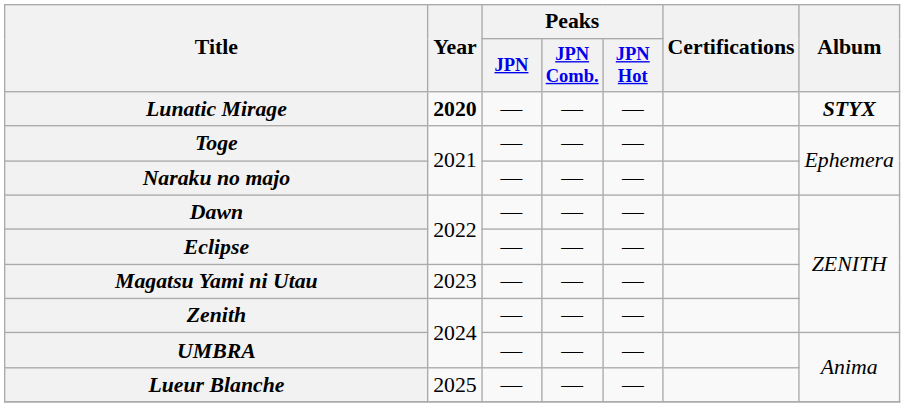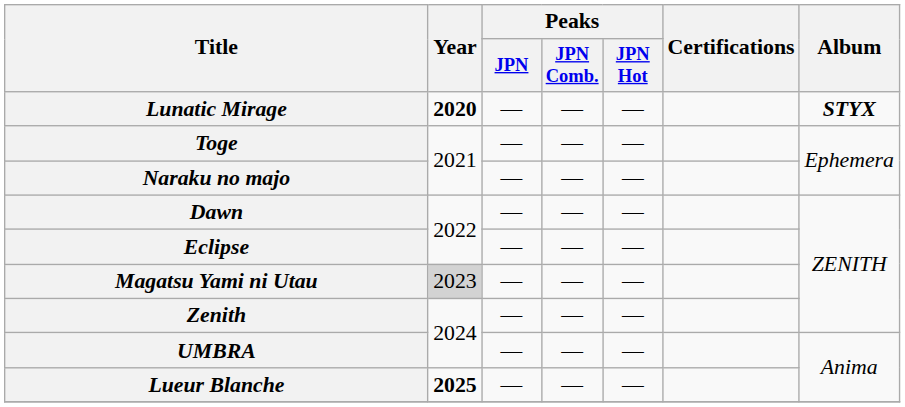(455, 281) no background -> (455, 281) lightgrey background
(455, 384) normal -> (455, 384) bold
